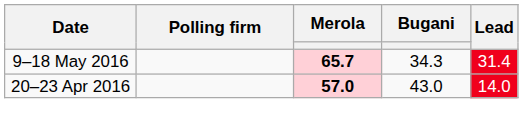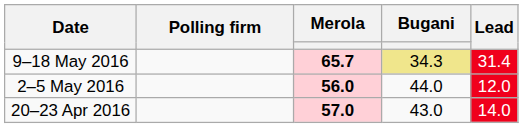(426, 61) no background -> (426, 61) khaki background
+ row: (71, 86)
